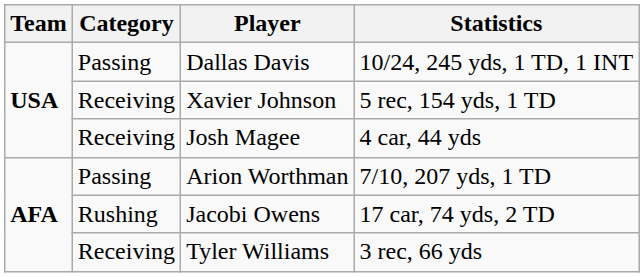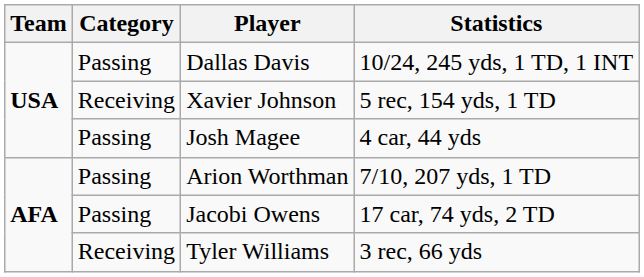(126, 137) Receiving -> (114, 137) Passing
(118, 213) Rushing -> (114, 213) Passing
